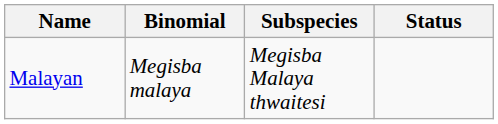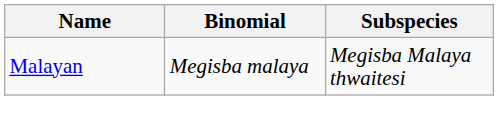- column: (434, 21)
